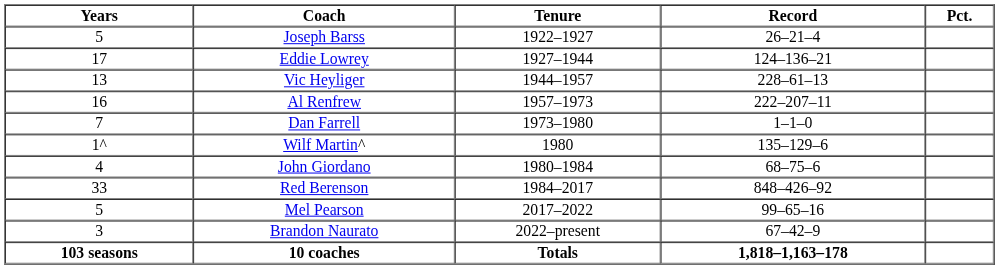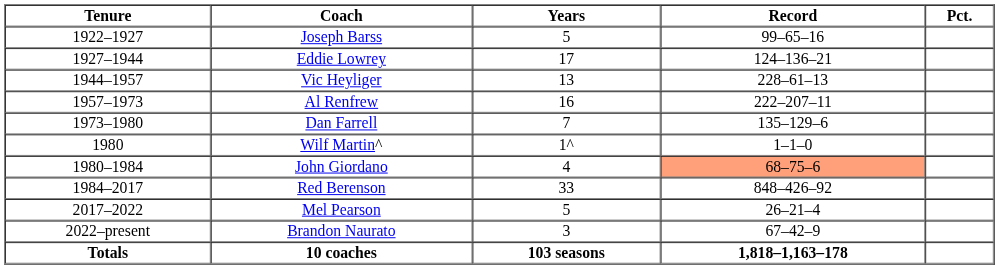columns swapped: (558, 15) <-> (99, 15)
(793, 37) 26–21–4 -> (793, 37) 99–65–16
(793, 123) 1–1–0 -> (793, 123) 135–129–6
(793, 145) 135–129–6 -> (793, 145) 1–1–0
(793, 166) no background -> (793, 166) lightsalmon background
(793, 209) 99–65–16 -> (793, 209) 26–21–4
